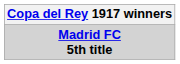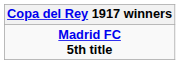(90, 42) lightgrey background -> (90, 42) no background
